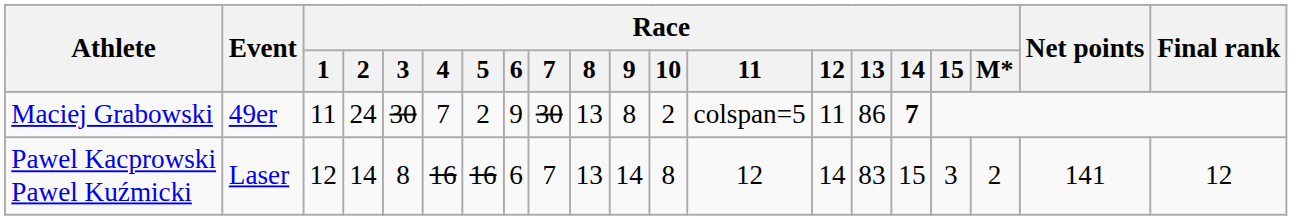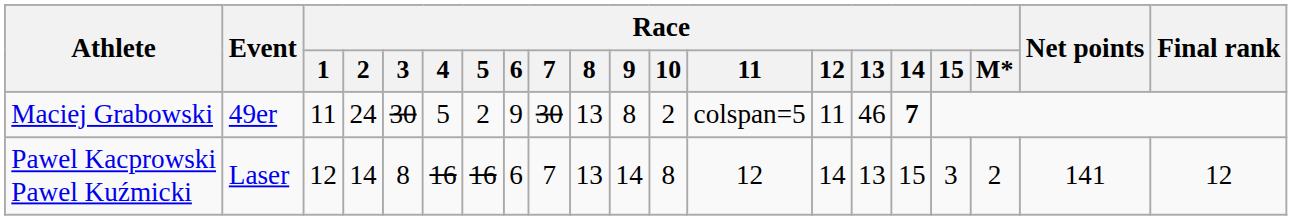(443, 114) 7 -> (443, 114) 5
(872, 114) 86 -> (872, 114) 46
(872, 175) 83 -> (872, 175) 13
